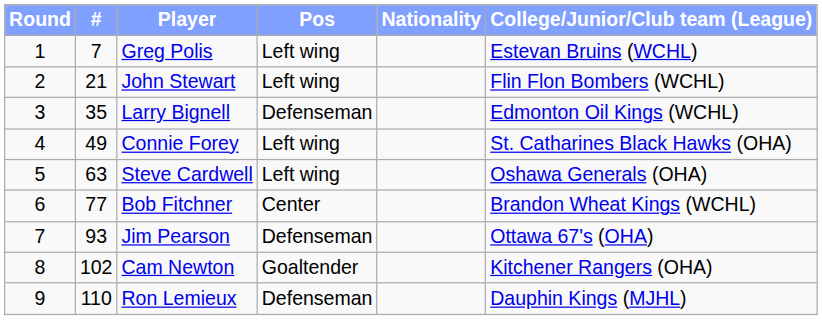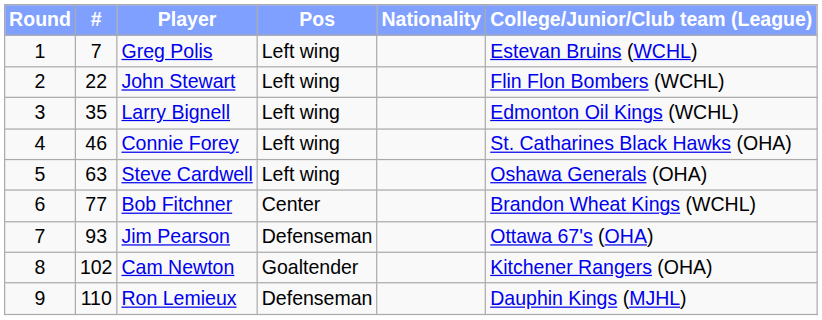(96, 81) 21 -> (96, 81) 22
(317, 112) Defenseman -> (301, 112) Left wing
(96, 143) 49 -> (96, 143) 46
